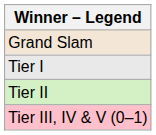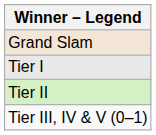(78, 118) pink background -> (78, 118) no background
